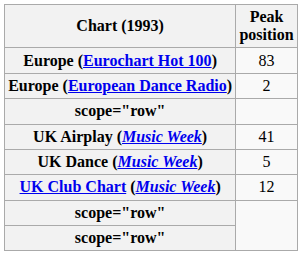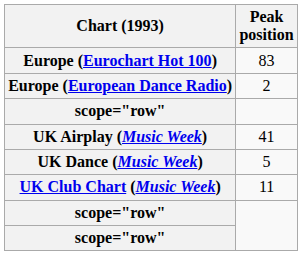(267, 187) 12 -> (267, 187) 11
